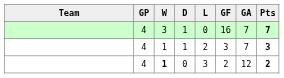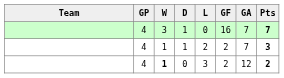(226, 47) 3 -> (226, 47) 2
